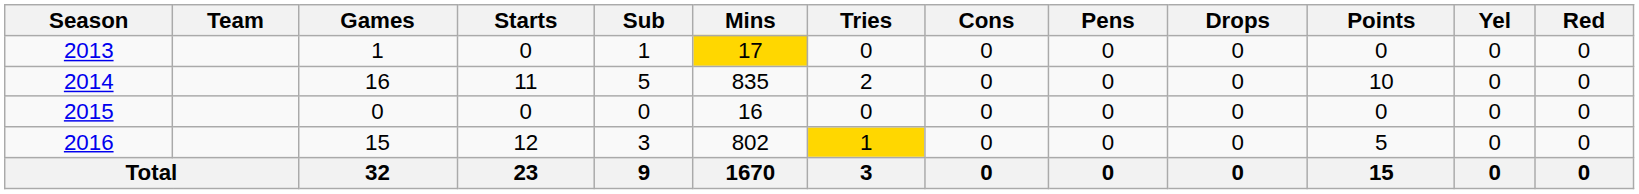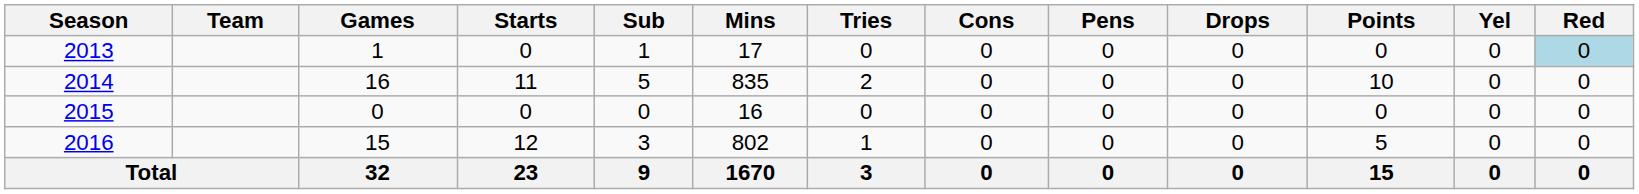(750, 50) gold background -> (750, 50) no background
(1584, 50) no background -> (1584, 50) lightblue background
(866, 142) gold background -> (866, 142) no background
